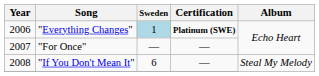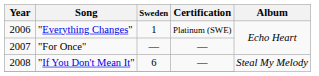(154, 29) lightblue background -> (154, 29) no background
(204, 29) bold -> (202, 30) normal
